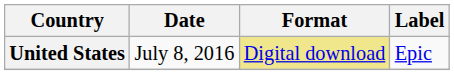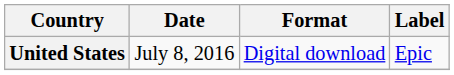(315, 52) khaki background -> (315, 52) no background
